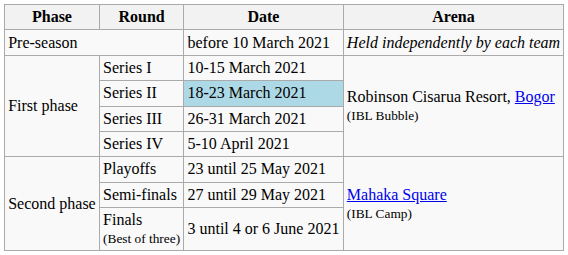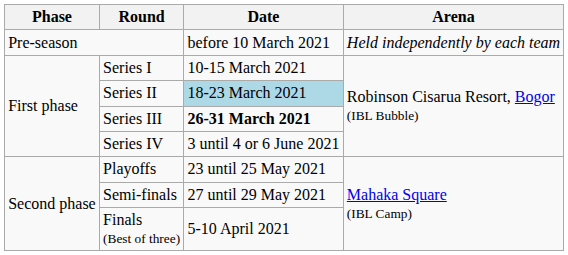(247, 118) normal -> (249, 118) bold
(239, 144) 5-10 April 2021 -> (263, 144) 3 until 4 or 6 June 2021
(263, 229) 3 until 4 or 6 June 2021 -> (239, 229) 5-10 April 2021
